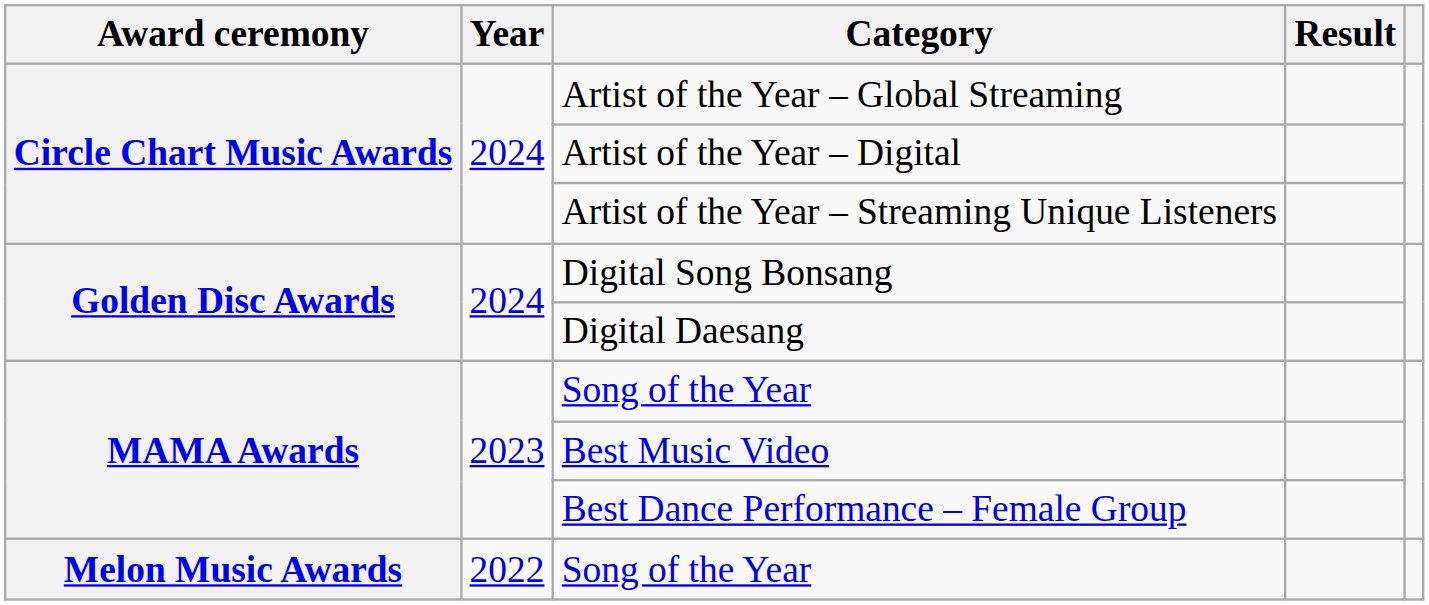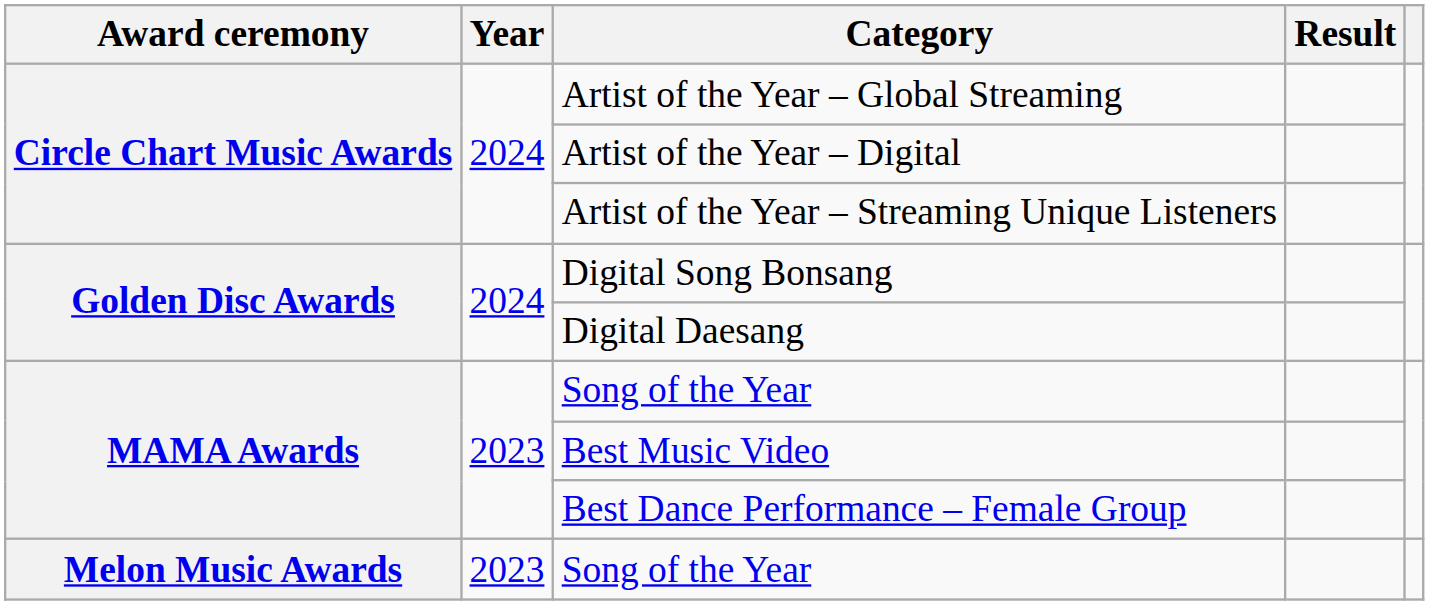(507, 568) 2022 -> (507, 568) 2023
